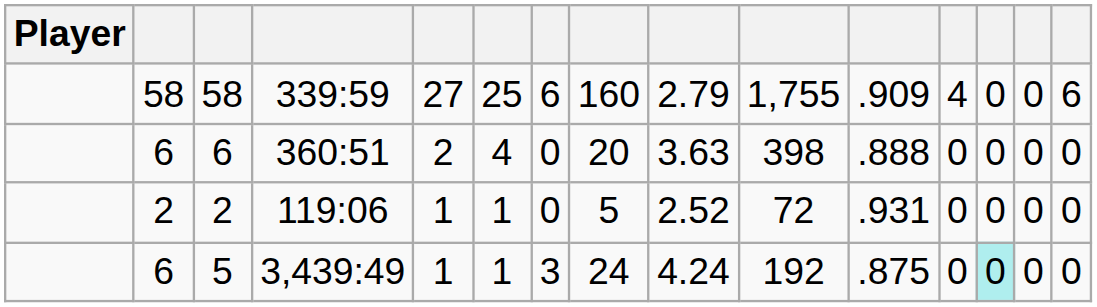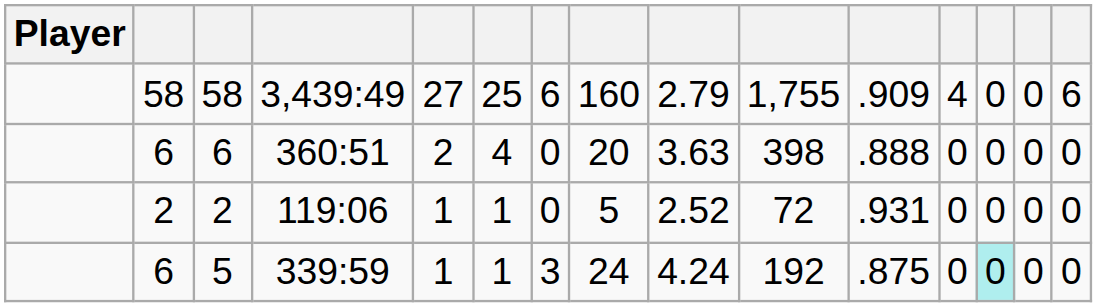(333, 93) 339:59 -> (333, 93) 3,439:49
(333, 270) 3,439:49 -> (333, 270) 339:59
